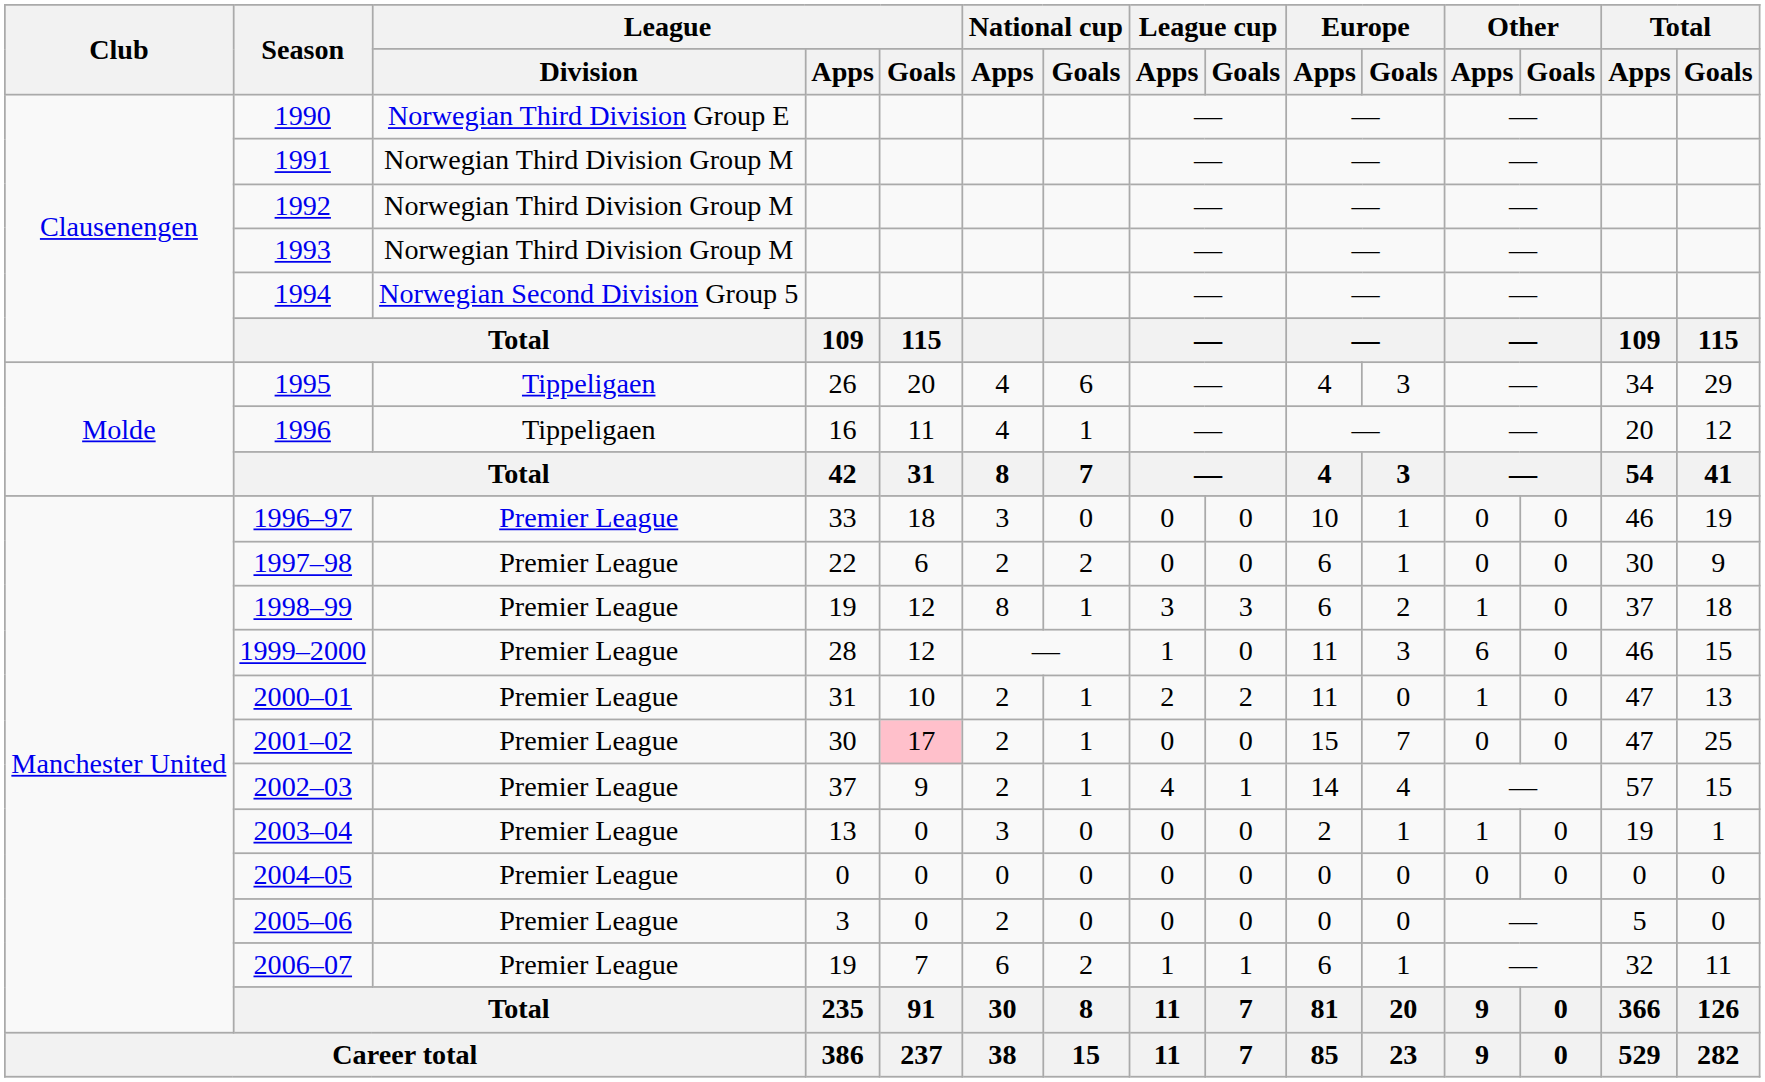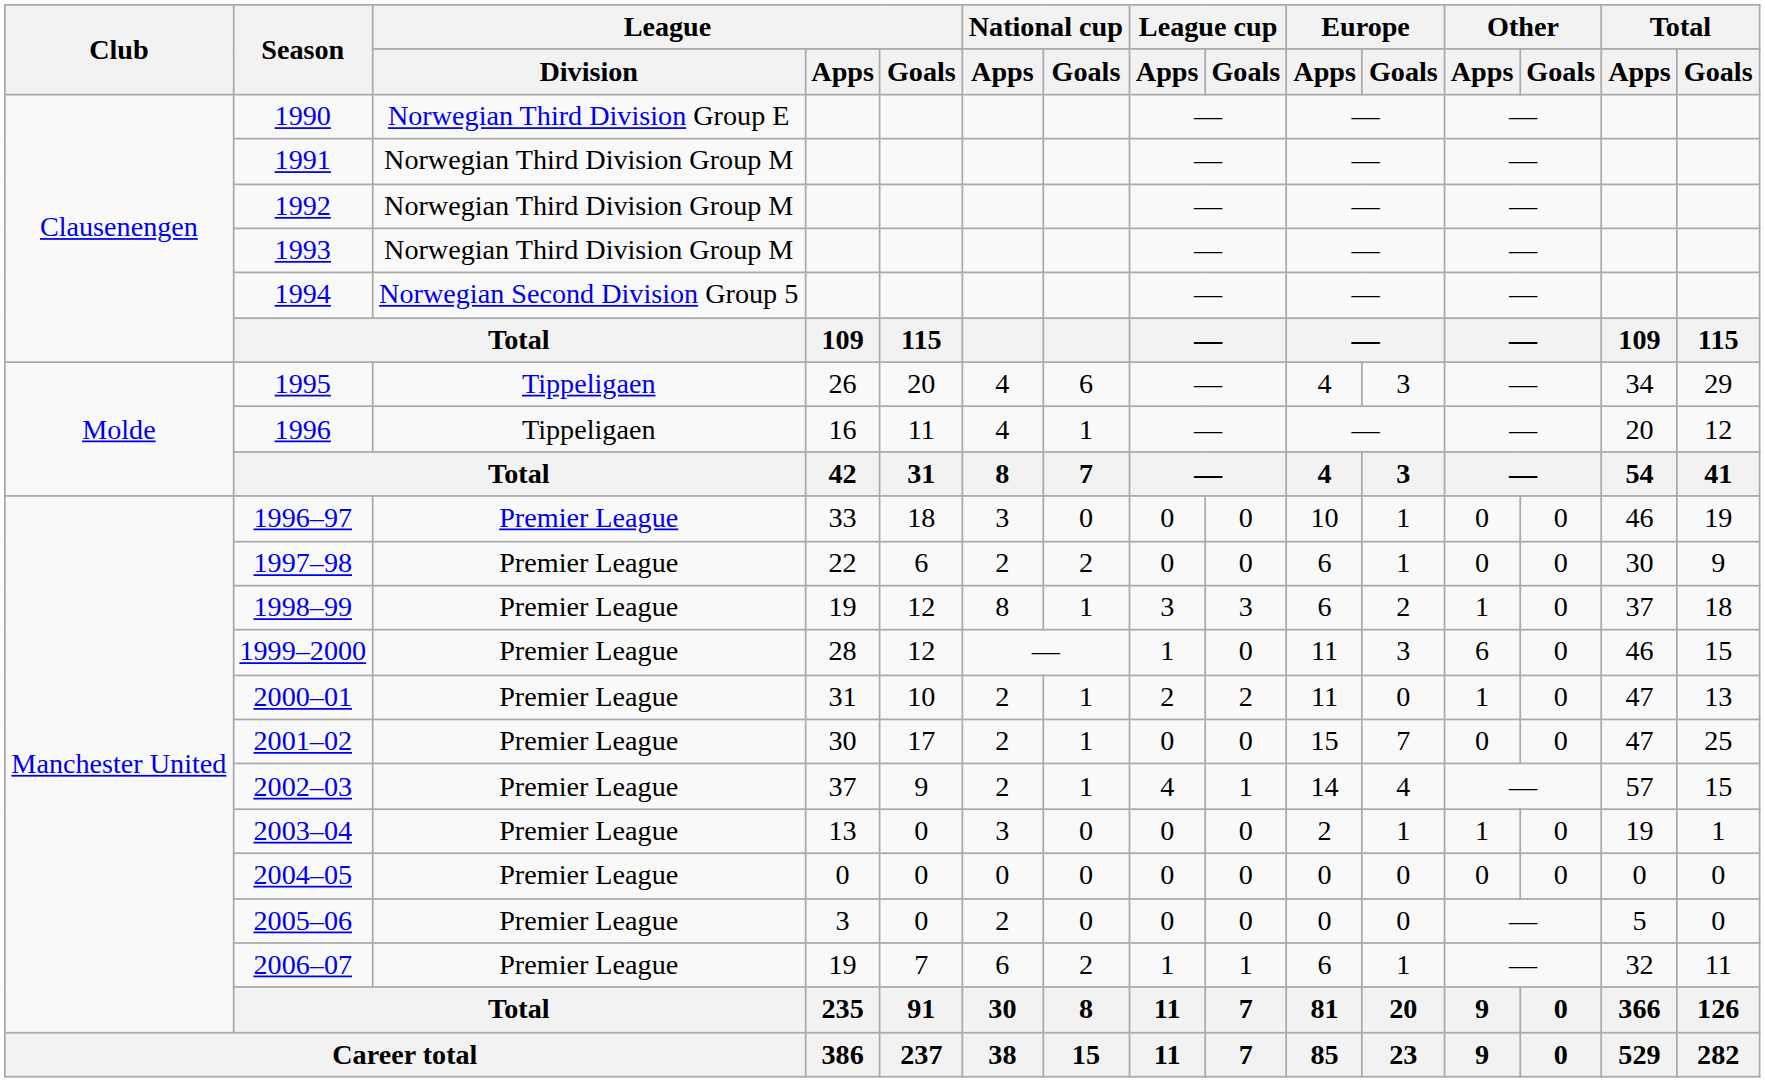(921, 741) pink background -> (921, 741) no background
